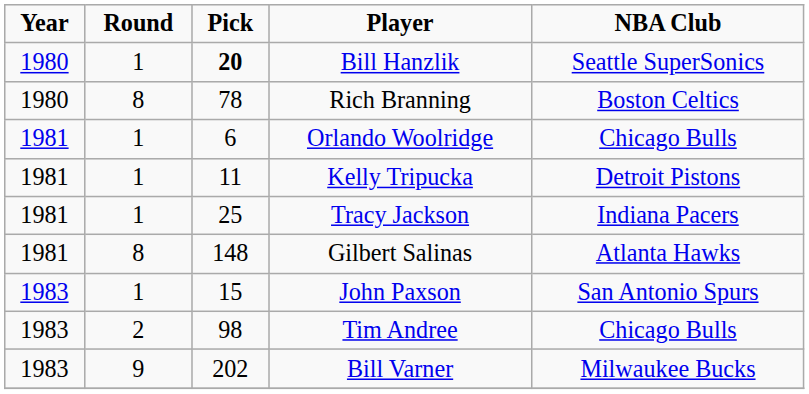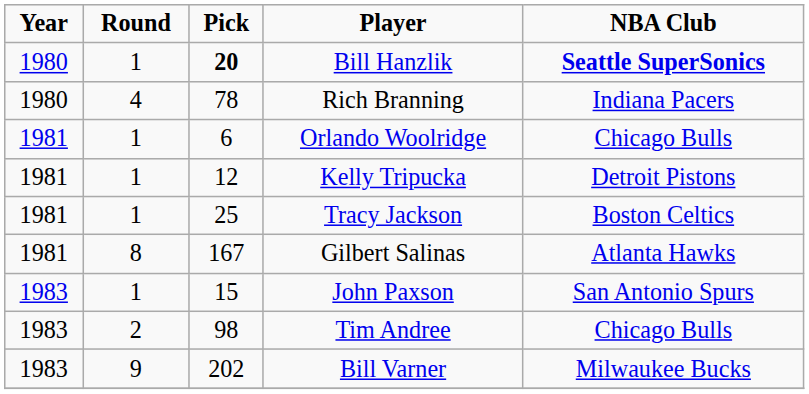(668, 61) normal -> (663, 61) bold
(138, 100) 8 -> (136, 100) 4
(668, 100) Boston Celtics -> (663, 100) Indiana Pacers
(230, 176) 11 -> (226, 176) 12
(668, 215) Indiana Pacers -> (663, 215) Boston Celtics
(230, 253) 148 -> (226, 253) 167
